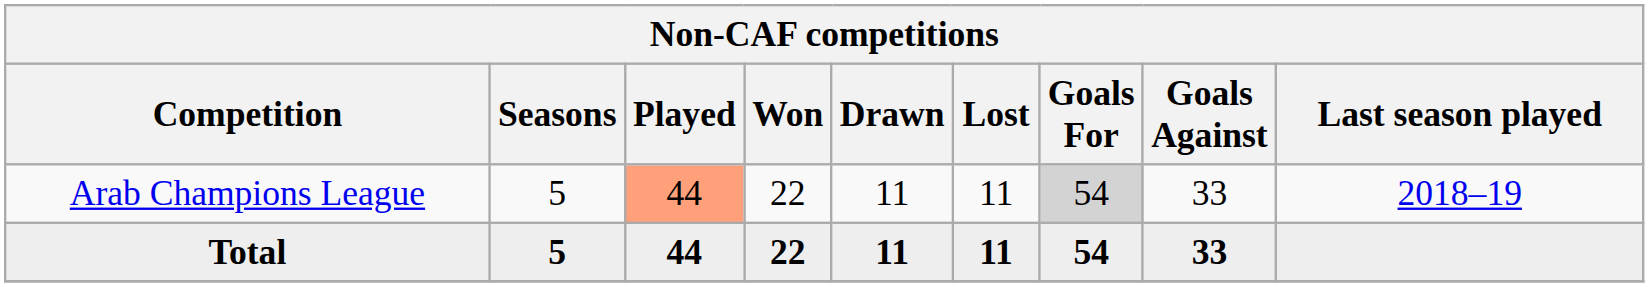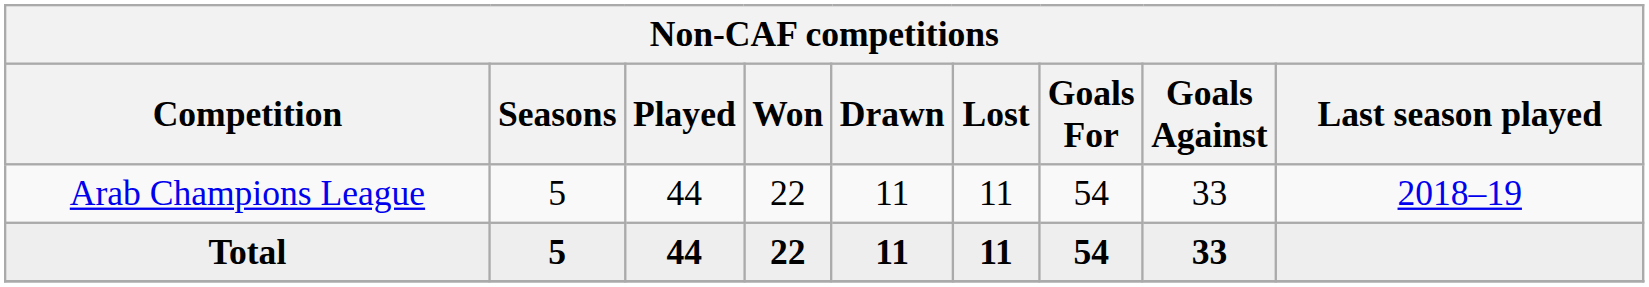(684, 193) lightsalmon background -> (684, 193) no background
(1091, 193) lightgrey background -> (1091, 193) no background
